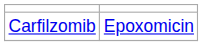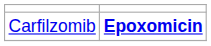(149, 26) normal -> (153, 26) bold
